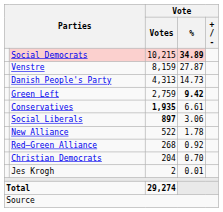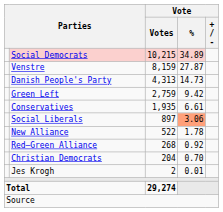(192, 55) bold -> (192, 55) normal
(194, 94) bold -> (194, 94) normal
(164, 107) bold -> (164, 107) normal
(169, 120) bold -> (169, 120) normal
(194, 120) no background -> (194, 120) lightsalmon background
